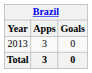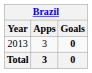(73, 44) normal -> (73, 44) bold
